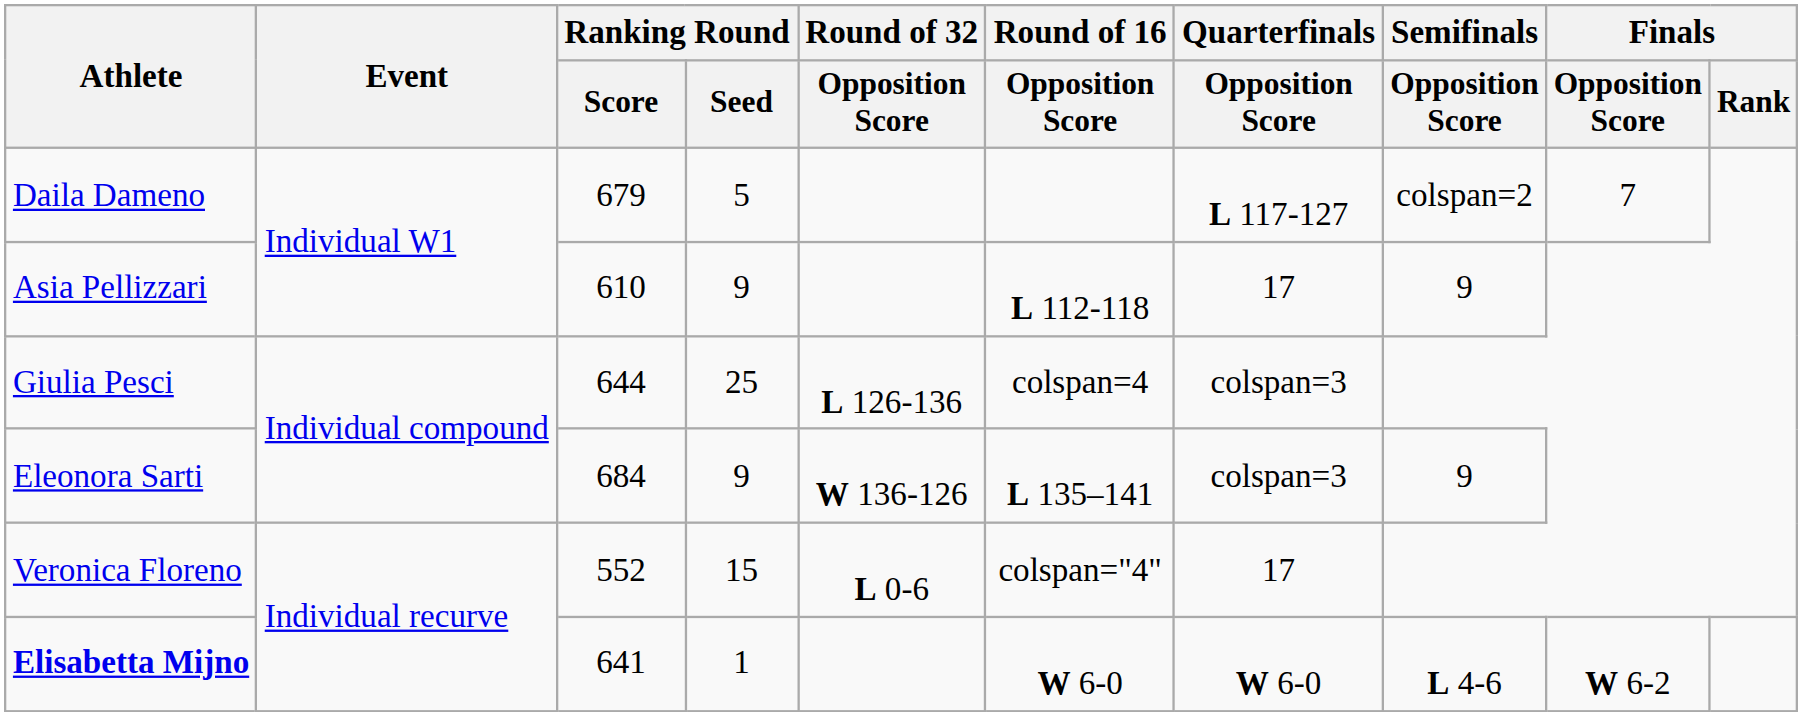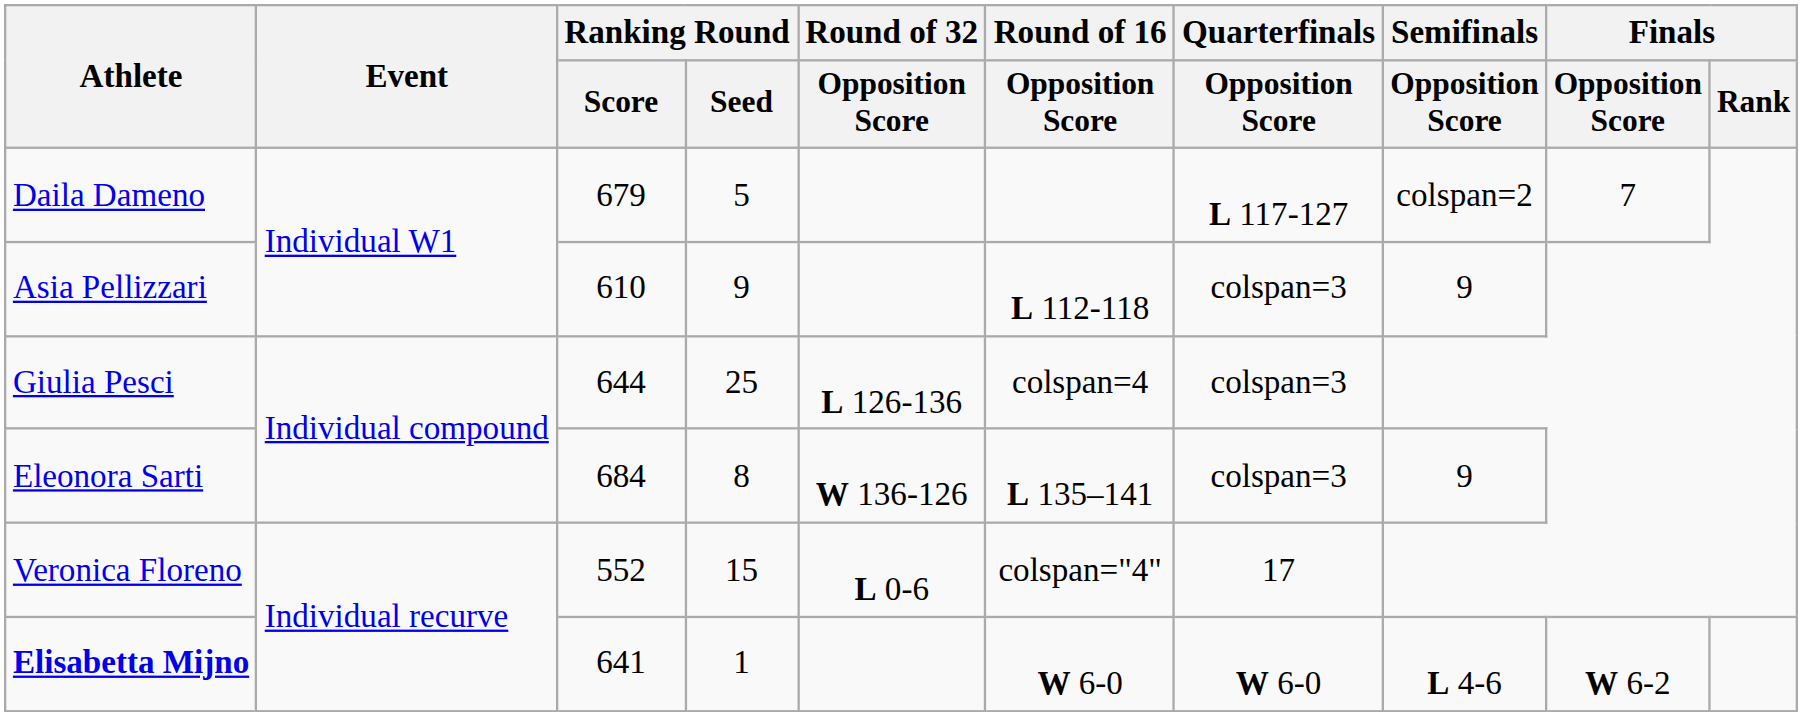(1279, 288) 17 -> (1279, 288) colspan=3
(741, 476) 9 -> (741, 476) 8
